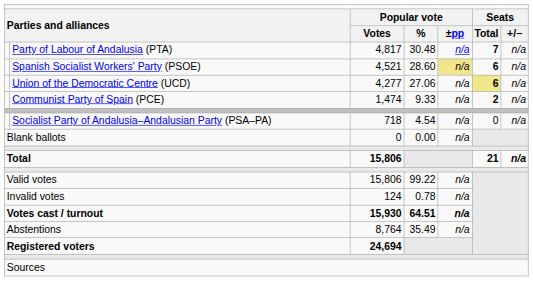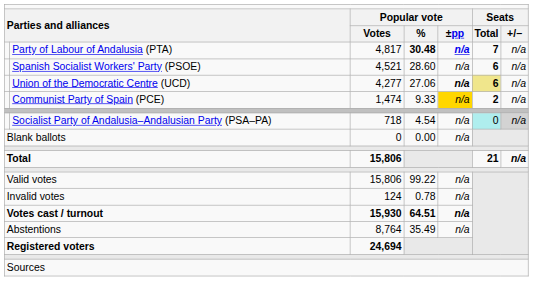(423, 50) normal -> (423, 50) bold
(462, 50) normal -> (462, 50) bold
(462, 67) khaki background -> (462, 67) no background
(462, 83) normal -> (462, 83) bold
(462, 100) no background -> (462, 100) gold background
(496, 121) no background -> (496, 121) paleturquoise background
(519, 121) no background -> (519, 121) lightgrey background
